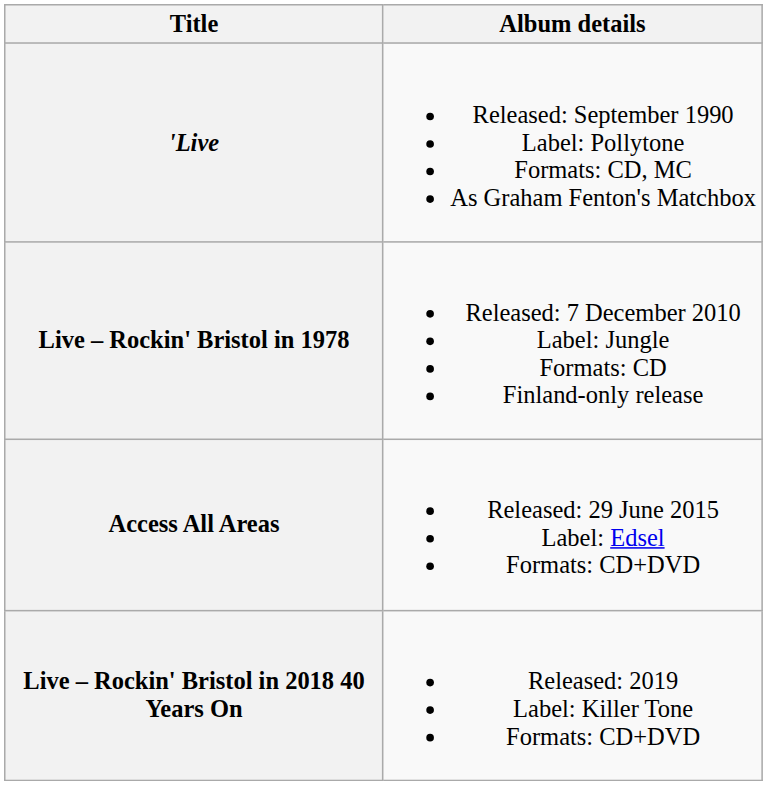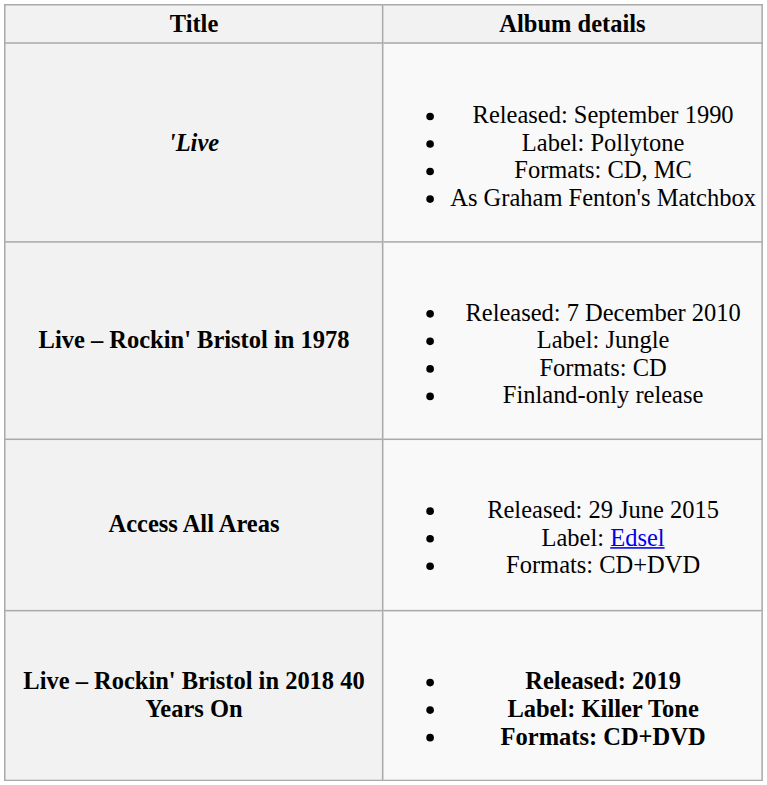(572, 709) normal -> (572, 709) bold
